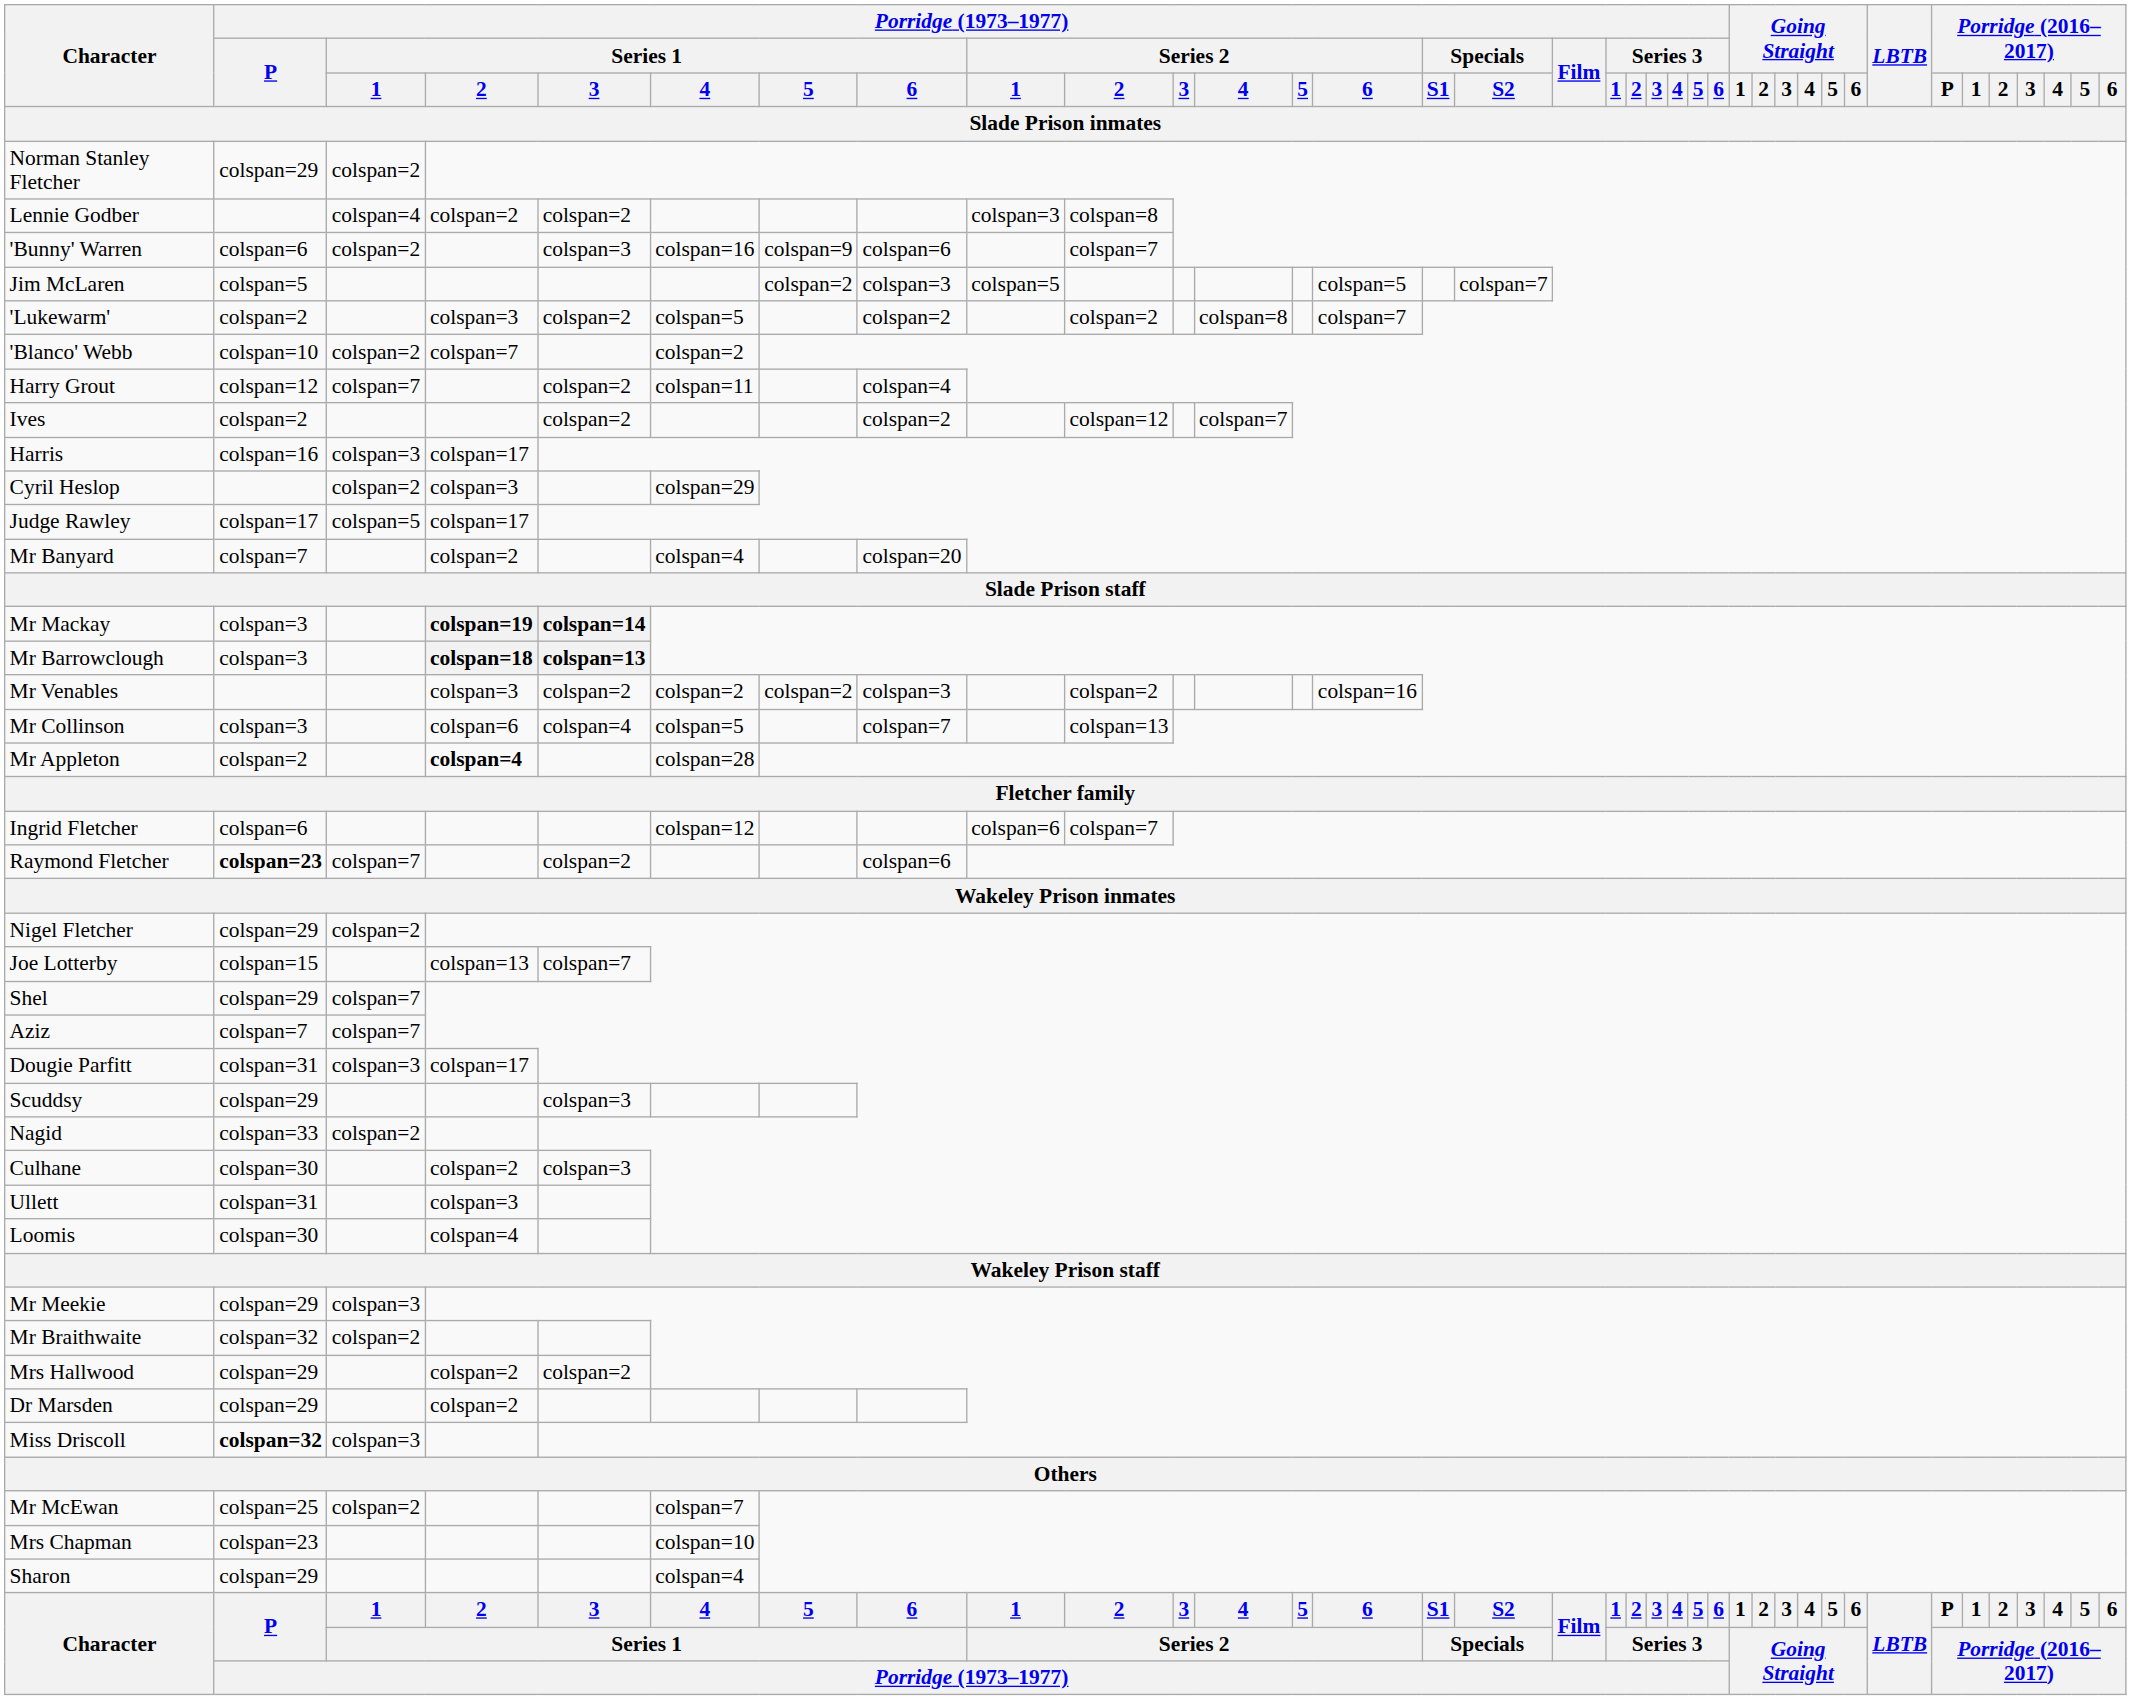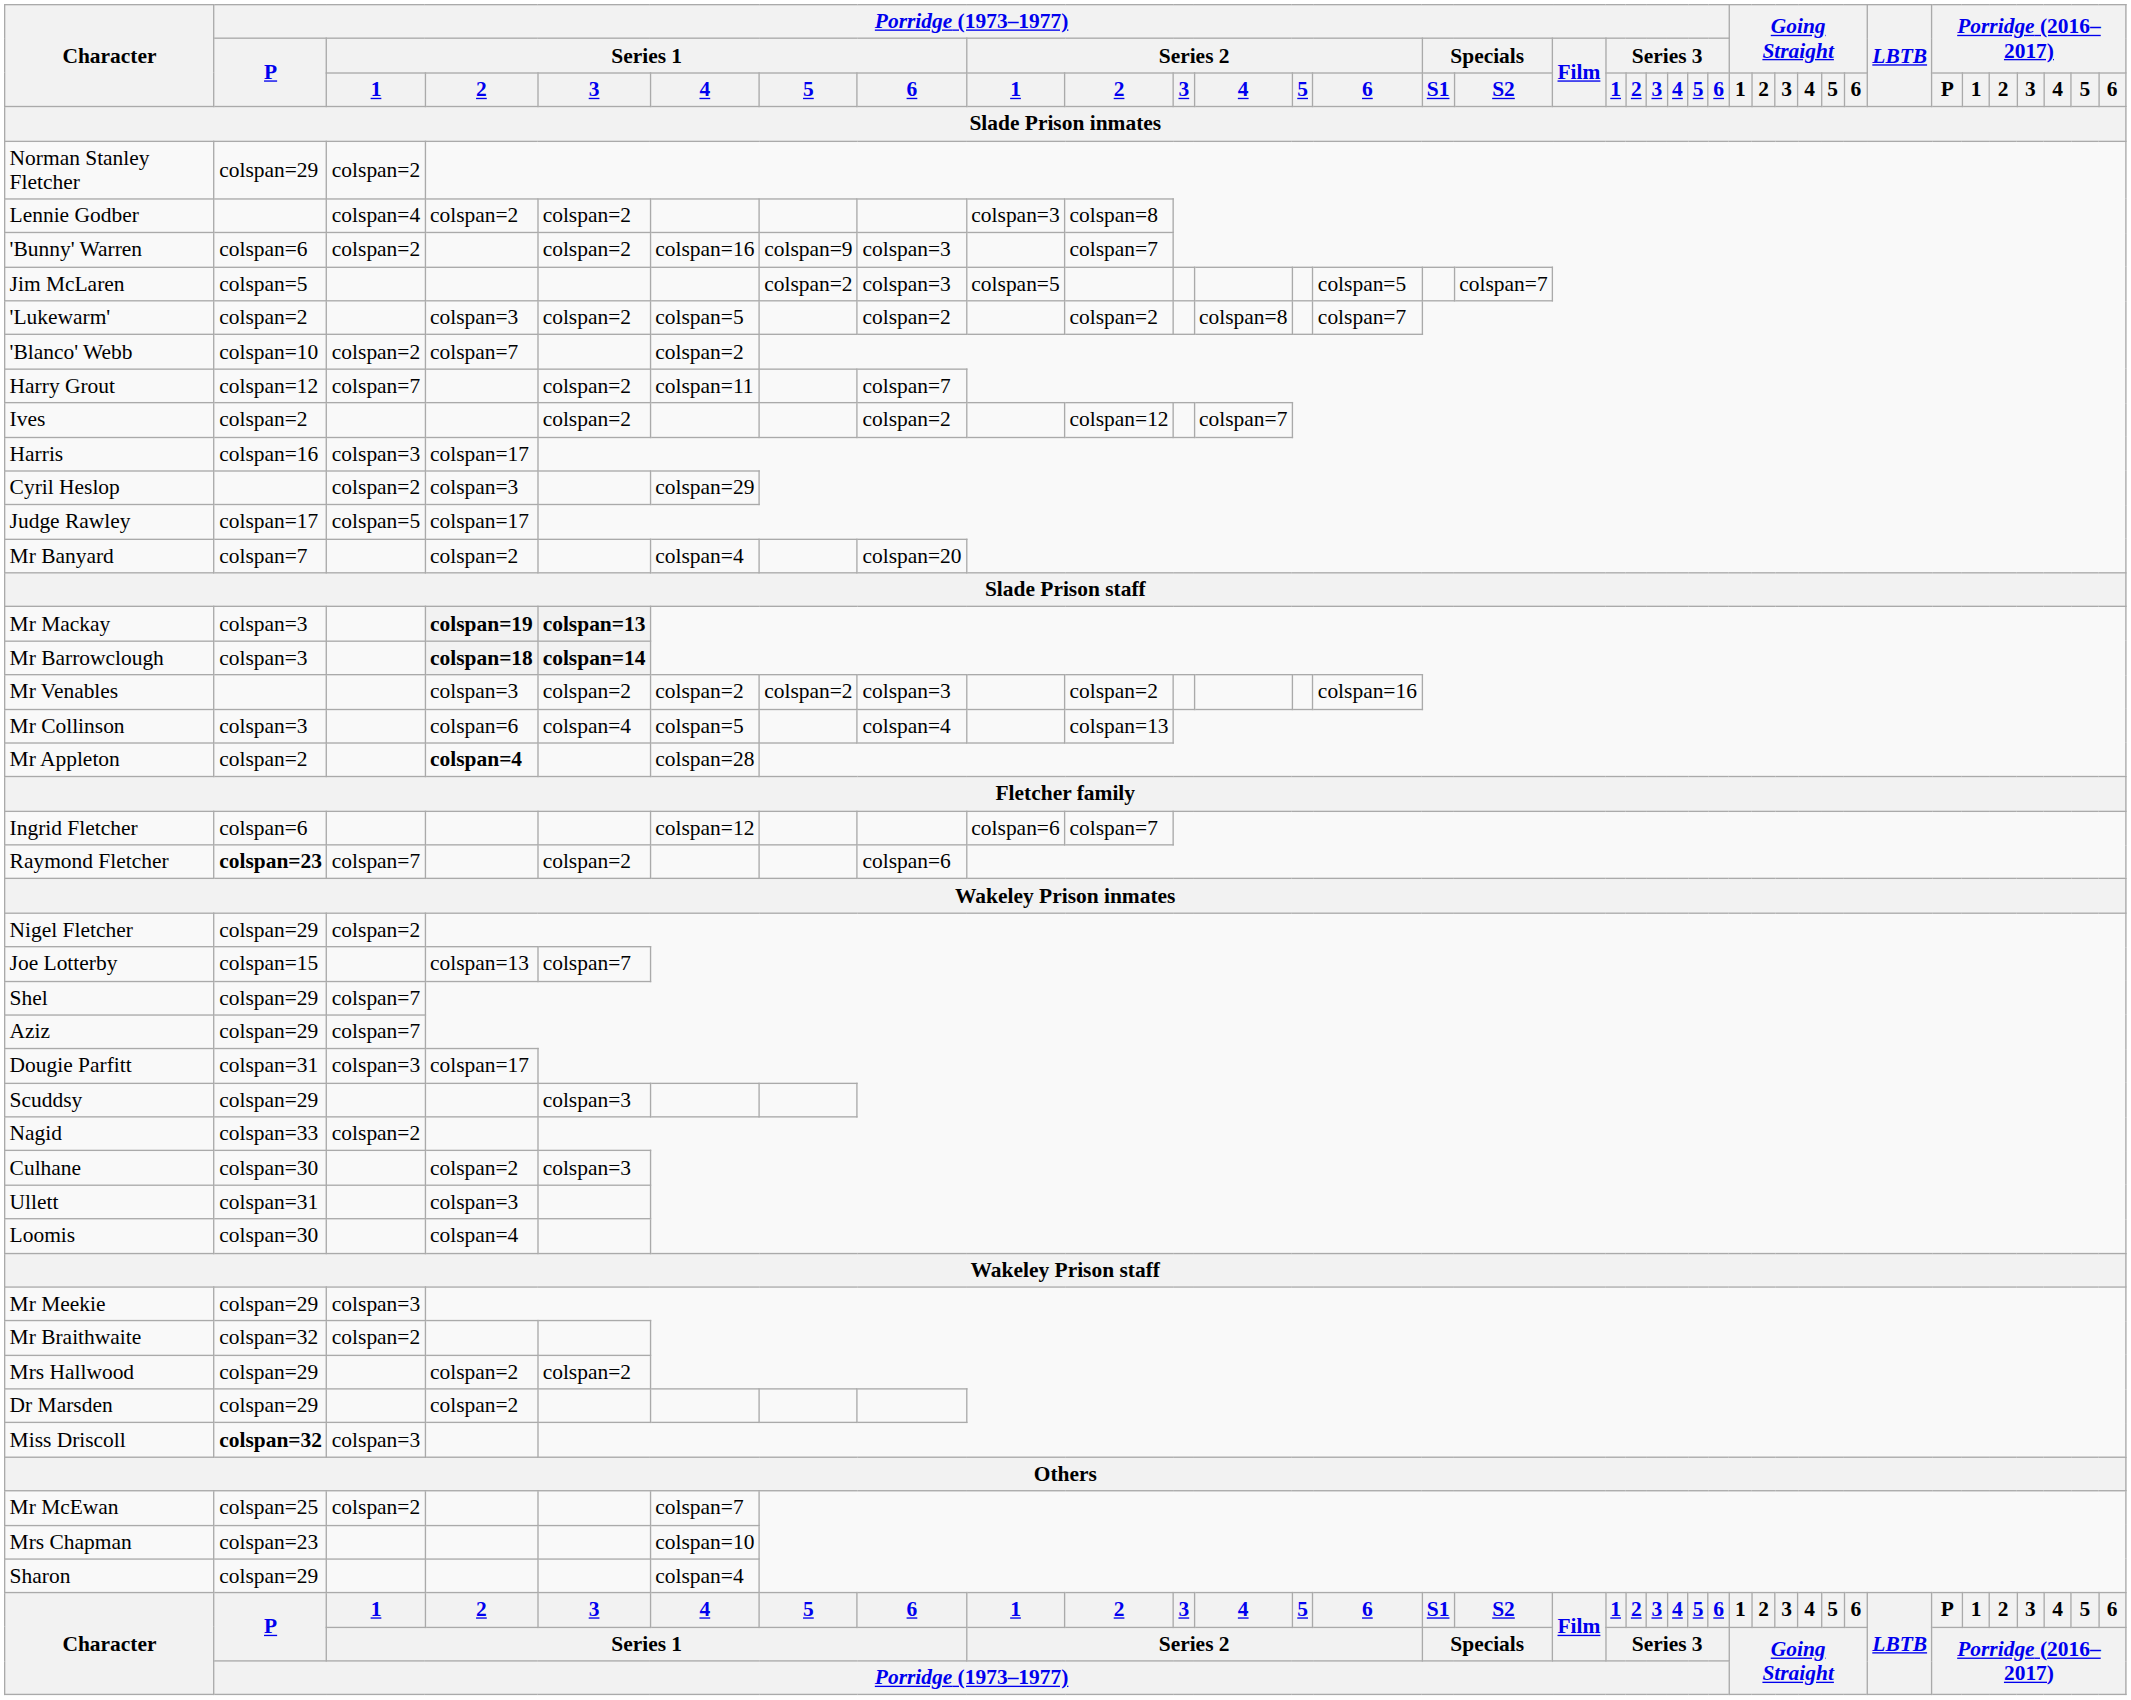(587, 249) colspan=3 -> (587, 249) colspan=2
(907, 249) colspan=6 -> (907, 249) colspan=3
(907, 385) colspan=4 -> (907, 385) colspan=7
(594, 623) colspan=14 -> (594, 623) colspan=13
(594, 657) colspan=13 -> (594, 657) colspan=14
(907, 725) colspan=7 -> (907, 725) colspan=4
(263, 1031) colspan=7 -> (269, 1031) colspan=29
